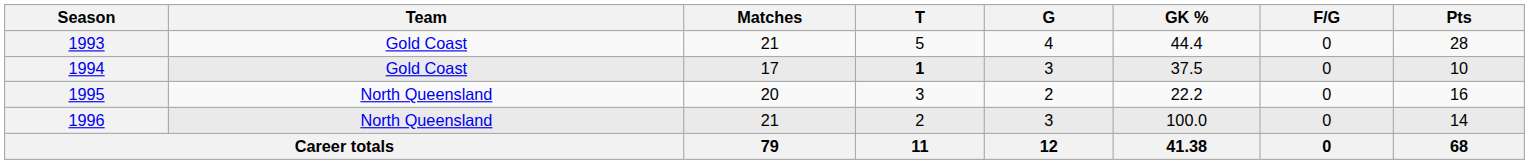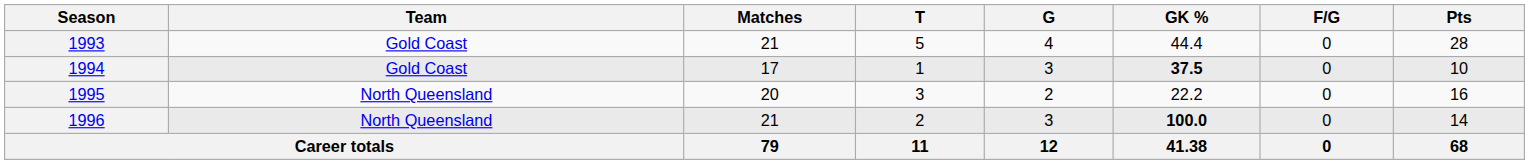(920, 69) bold -> (920, 69) normal
(1187, 69) normal -> (1187, 69) bold
(1187, 121) normal -> (1187, 121) bold
